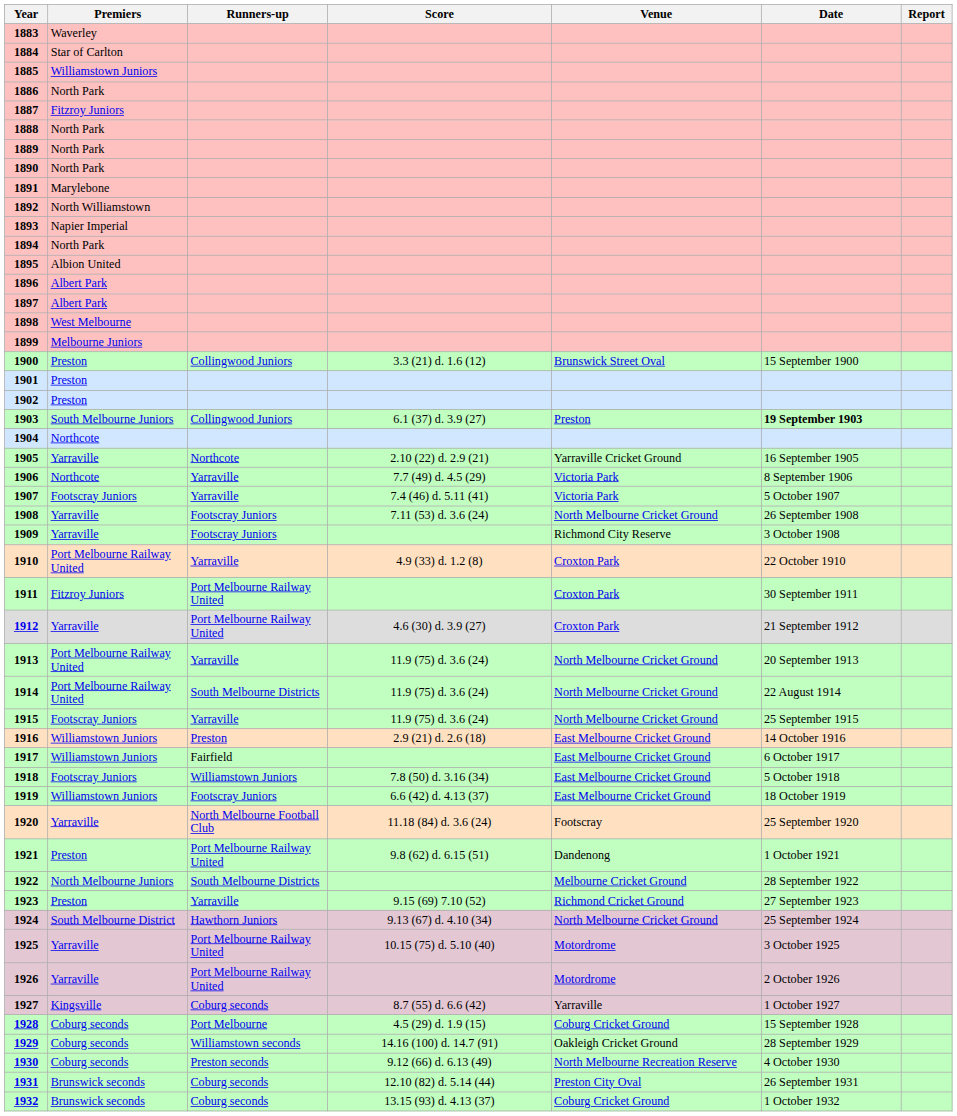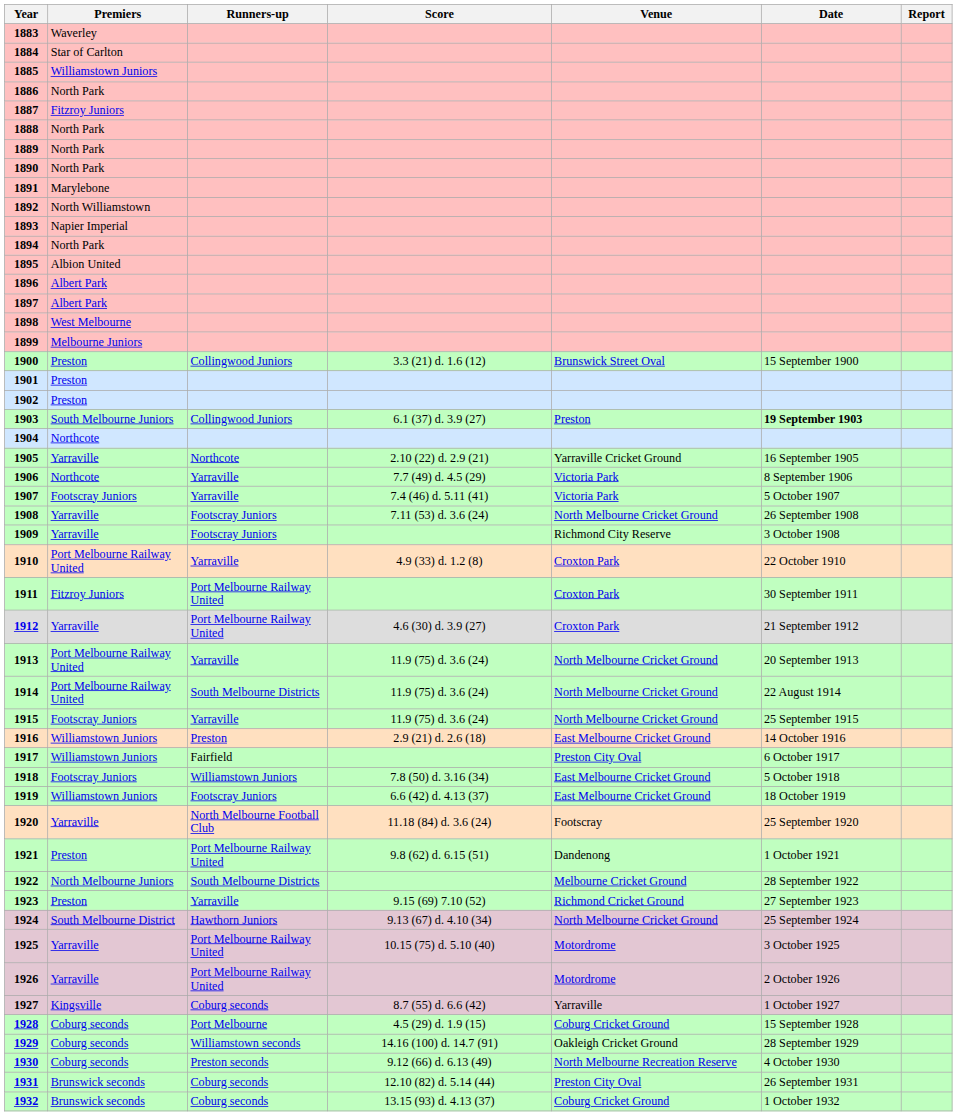(632, 757) East Melbourne Cricket Ground -> (598, 757) Preston City Oval
